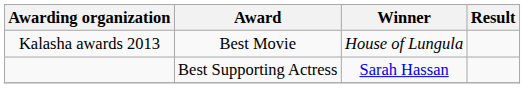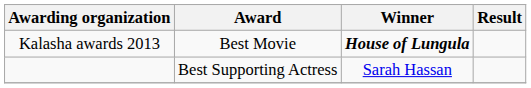(404, 43) normal -> (407, 43) bold
